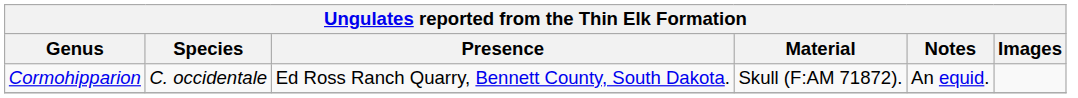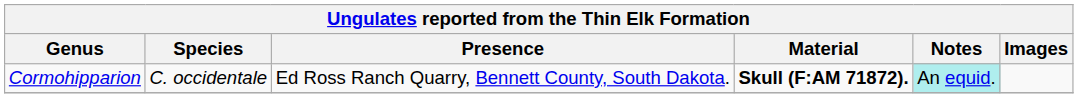(820, 78) normal -> (824, 78) bold
(950, 78) no background -> (956, 78) paleturquoise background
